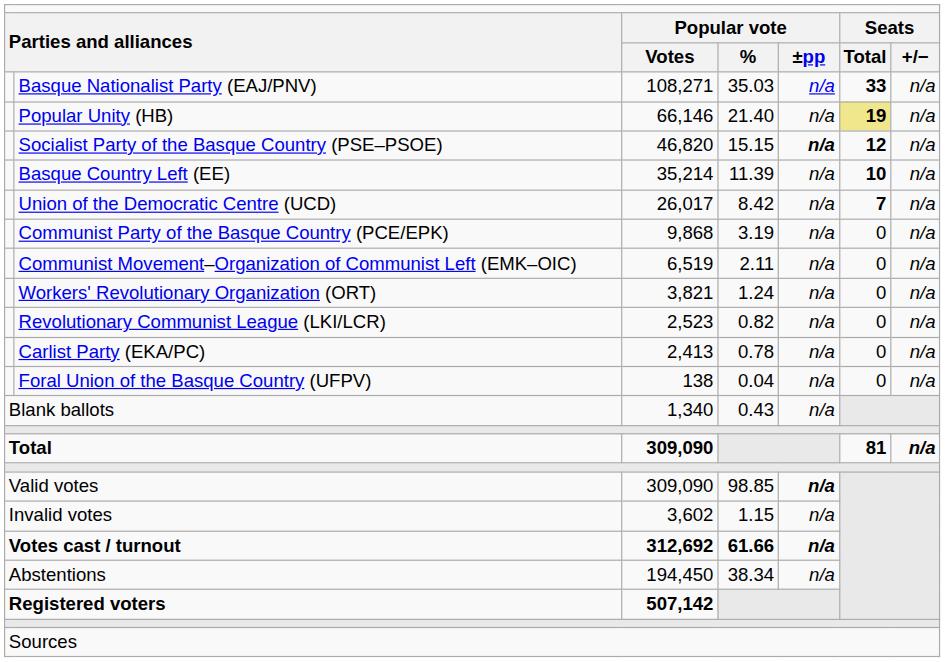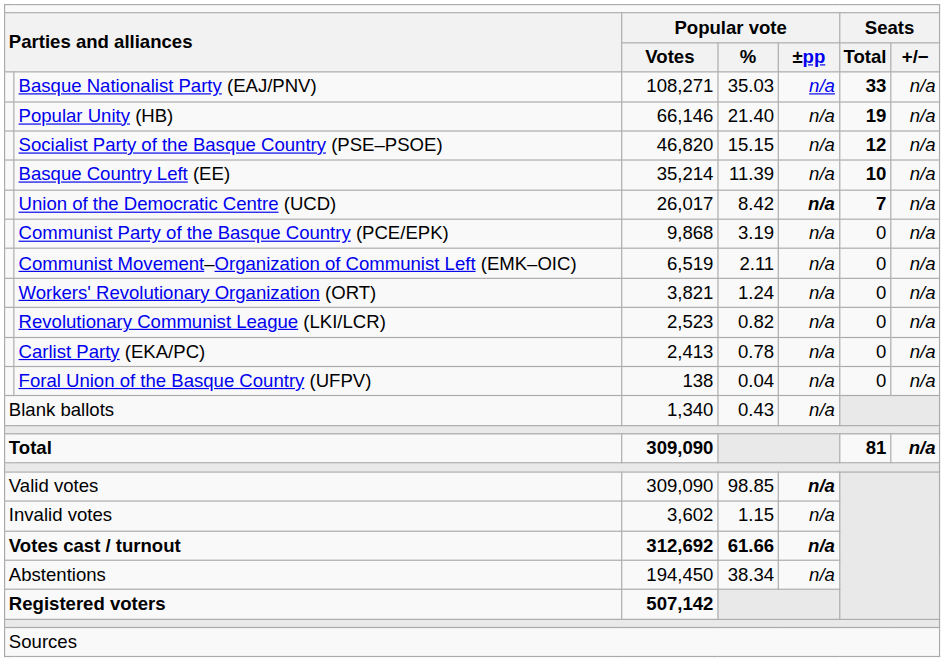(876, 116) khaki background -> (876, 116) no background
(822, 145) bold -> (822, 145) normal
(822, 204) normal -> (822, 204) bold
